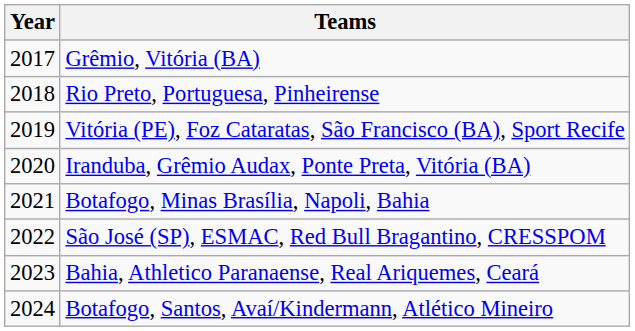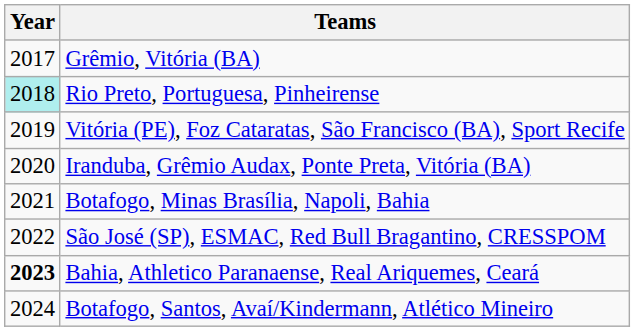(32, 93) no background -> (32, 93) paleturquoise background
(32, 272) normal -> (32, 272) bold
